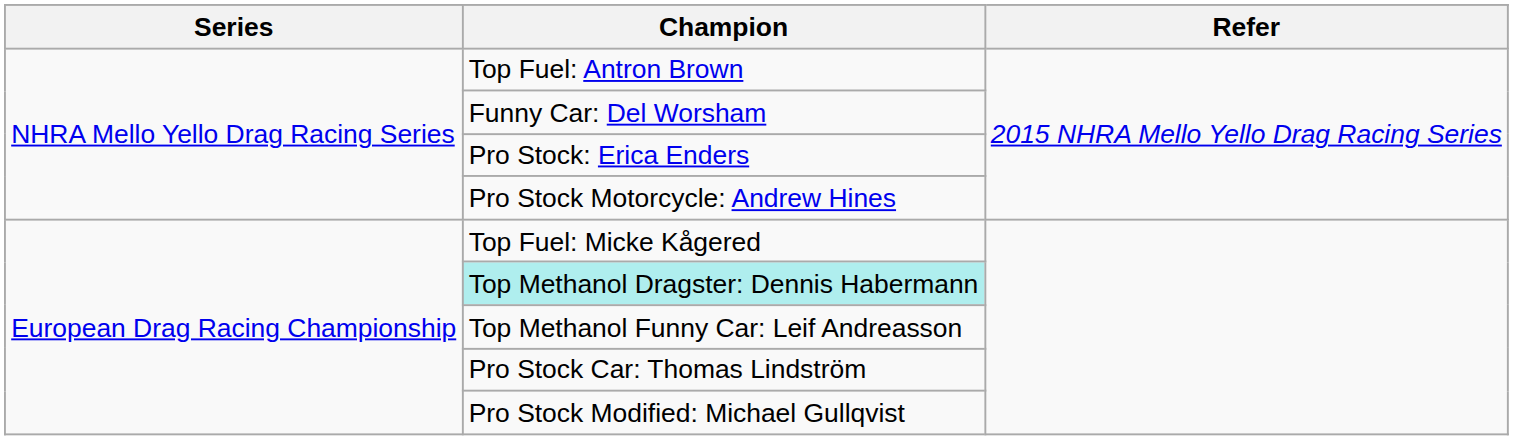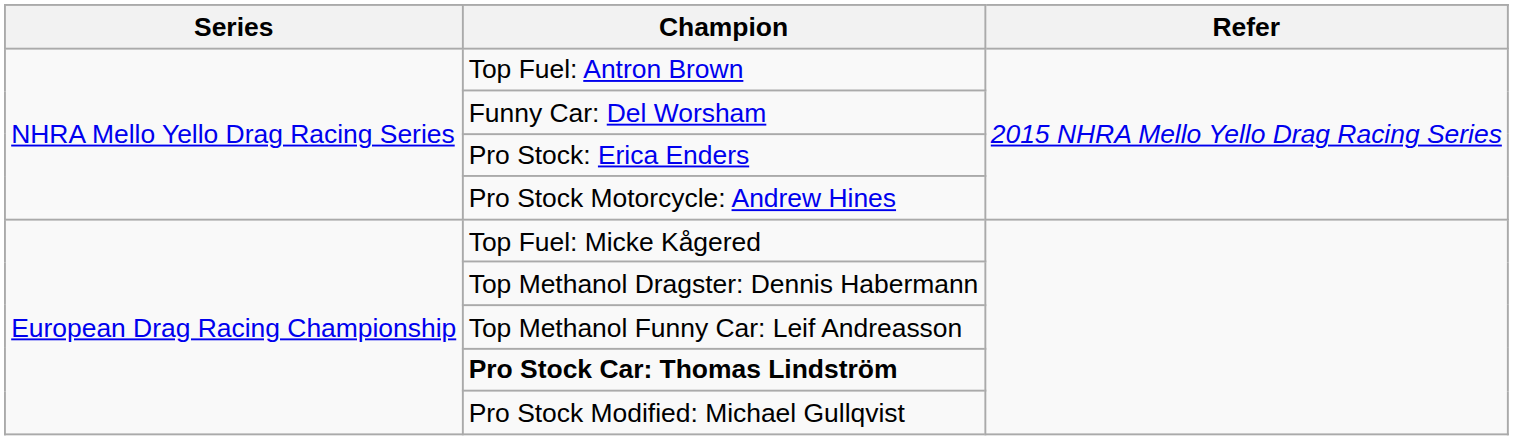(724, 284) paleturquoise background -> (724, 284) no background
(667, 369) normal -> (683, 369) bold
